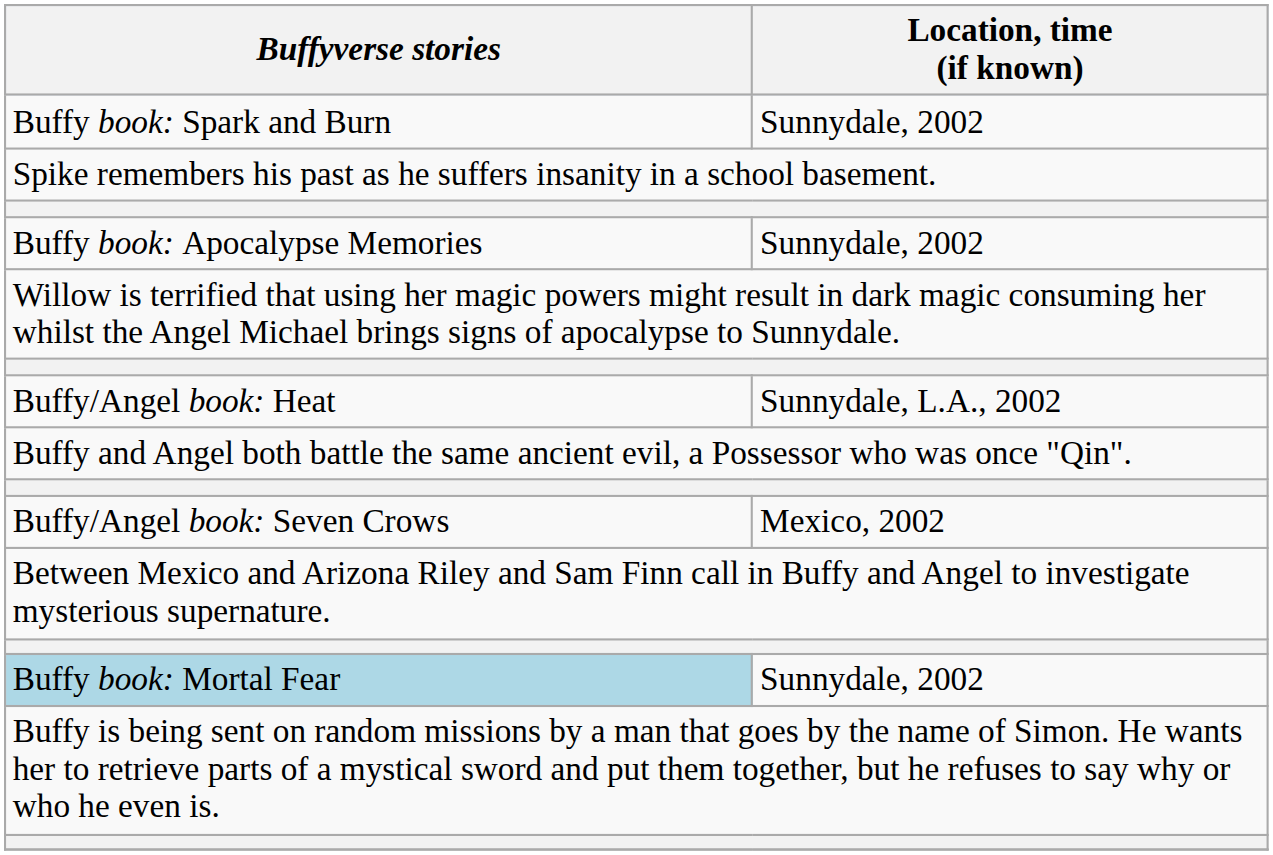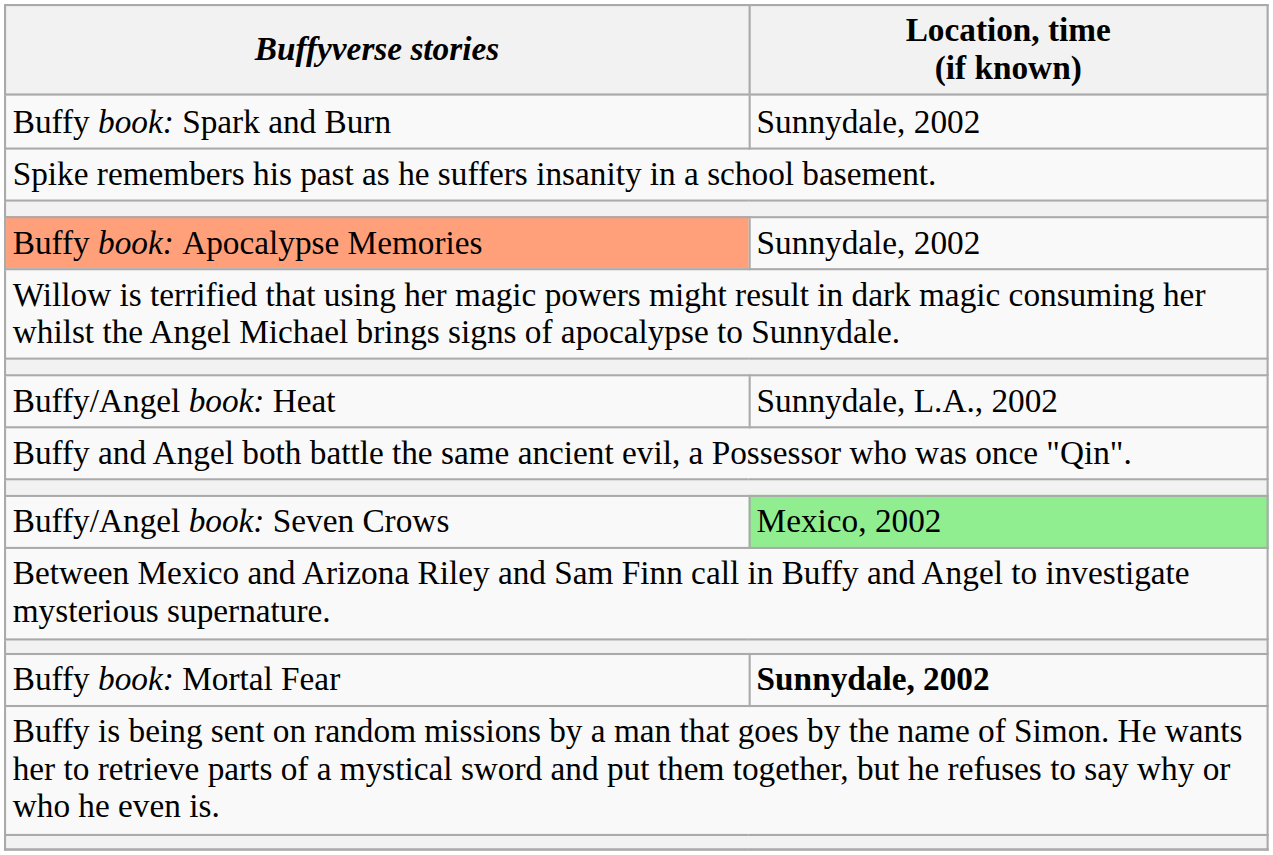(248, 242) no background -> (248, 242) lightsalmon background
(853, 521) no background -> (849, 521) lightgreen background
(176, 679) lightblue background -> (176, 679) no background
(872, 679) normal -> (873, 679) bold
